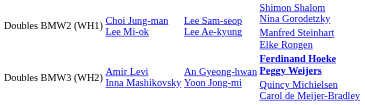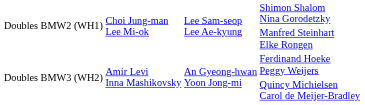(298, 64) bold -> (295, 64) normal
